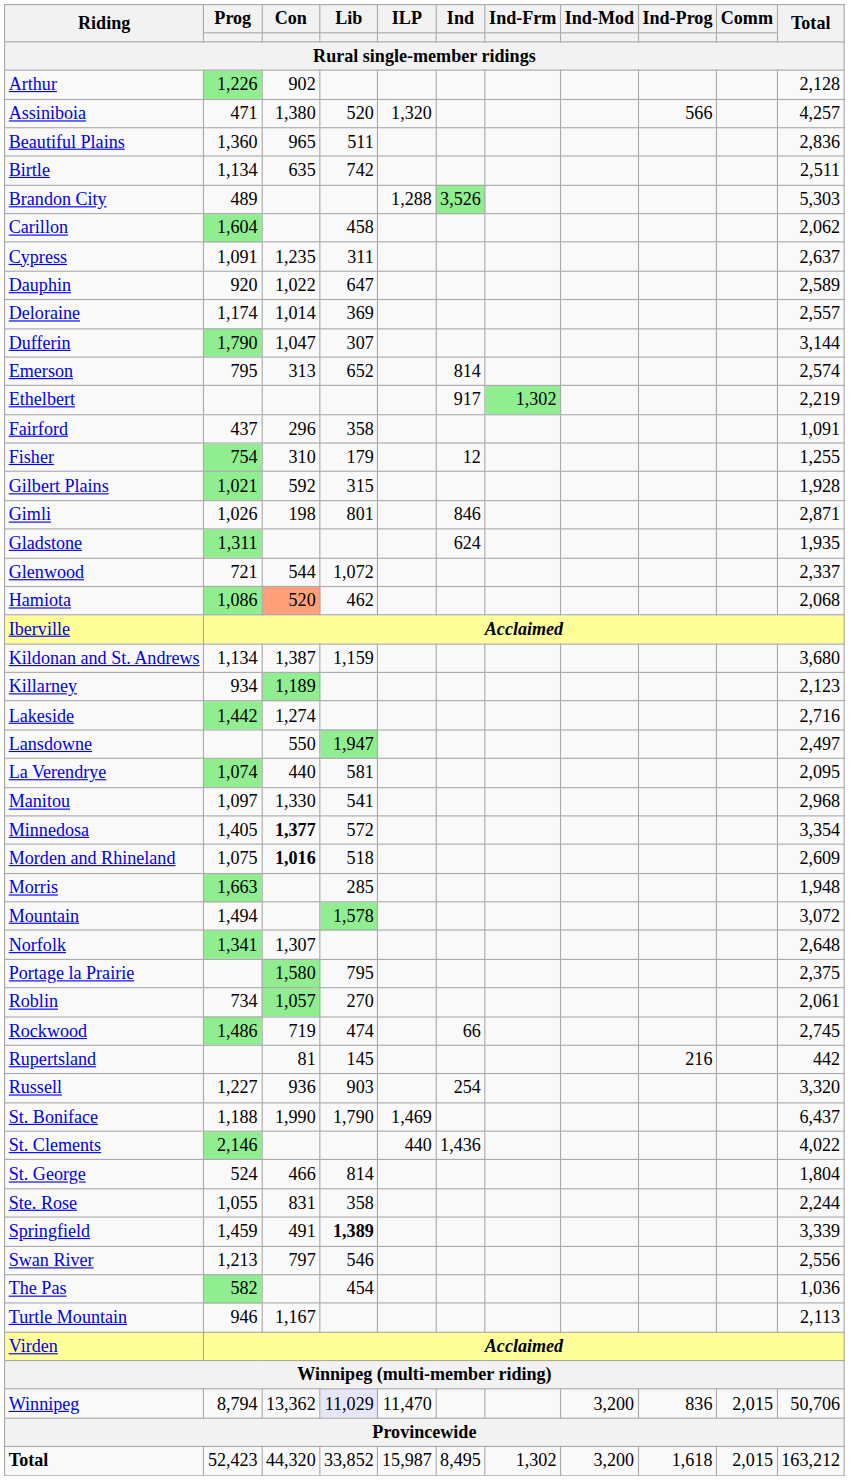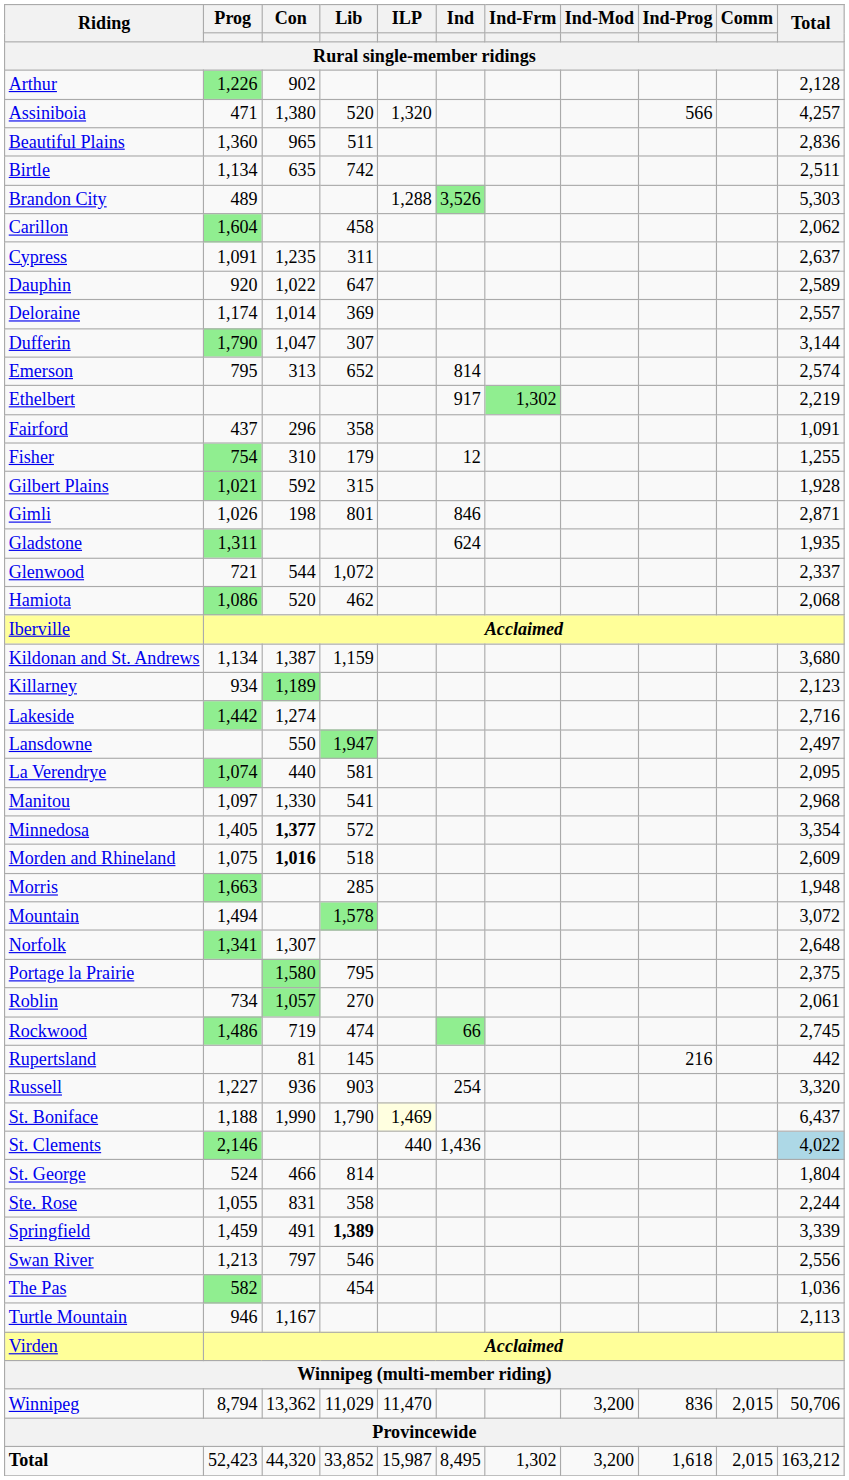(302, 600) lightsalmon background -> (302, 600) no background
(472, 1030) no background -> (472, 1030) lightgreen background
(411, 1116) no background -> (411, 1116) lightyellow background
(820, 1145) no background -> (820, 1145) lightblue background
(349, 1403) lavender background -> (349, 1403) no background
